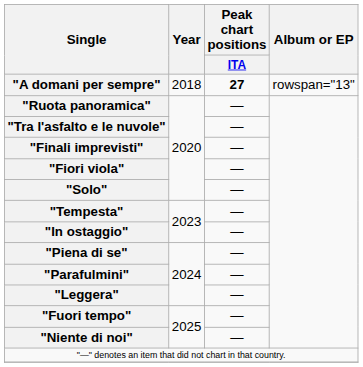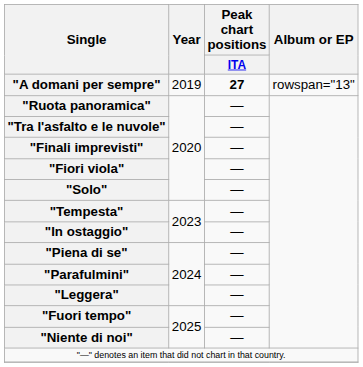(187, 84) 2018 -> (187, 84) 2019
